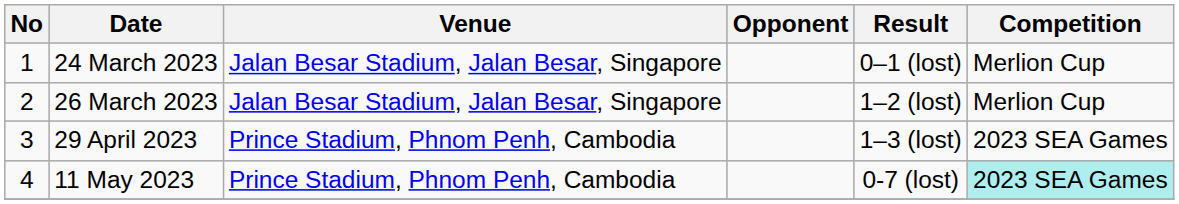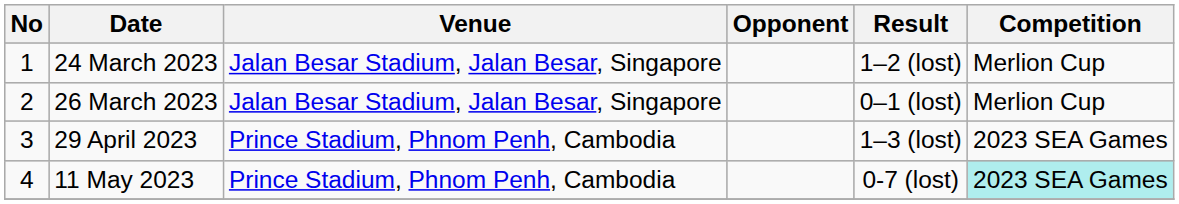(911, 62) 0–1 (lost) -> (911, 62) 1–2 (lost)
(911, 101) 1–2 (lost) -> (911, 101) 0–1 (lost)
